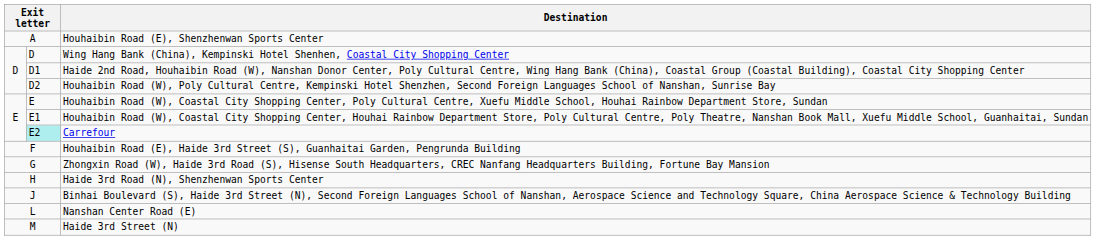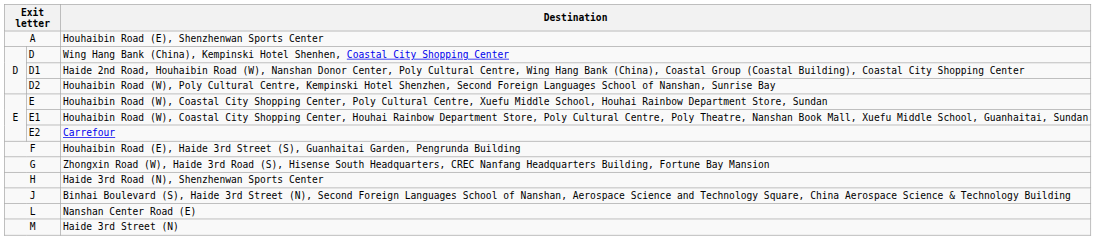(34, 133) paleturquoise background -> (34, 133) no background
